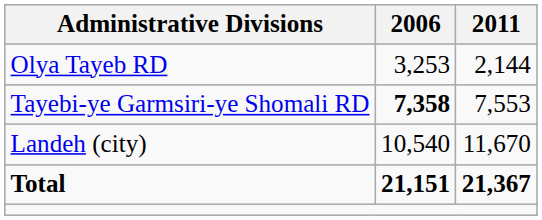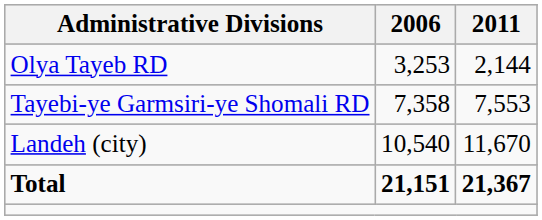(422, 104) bold -> (422, 104) normal
